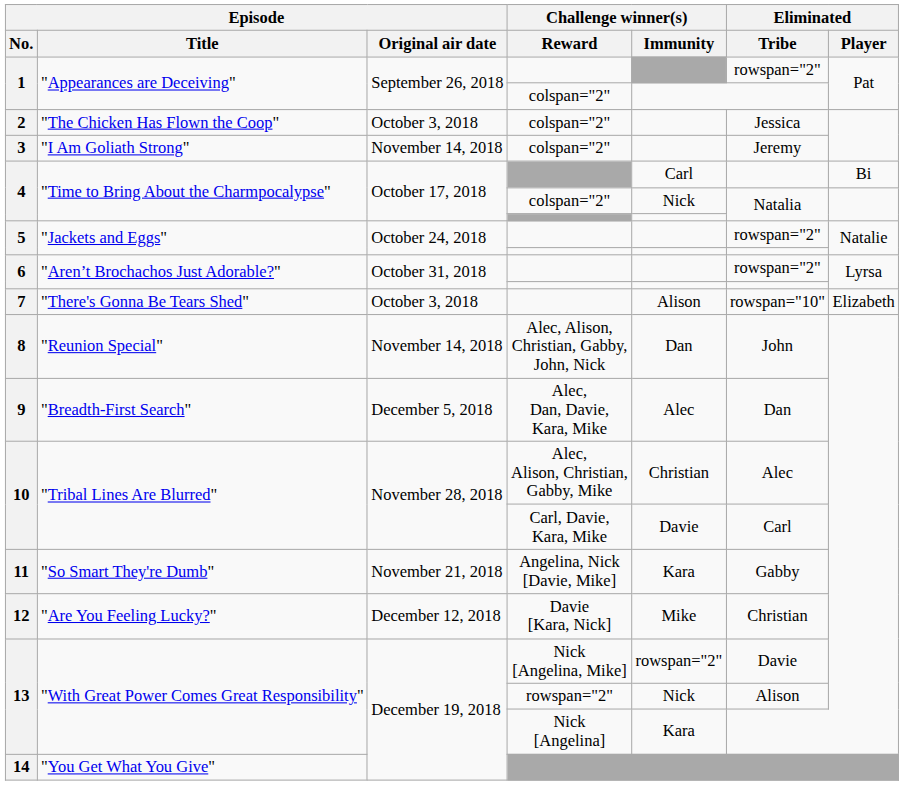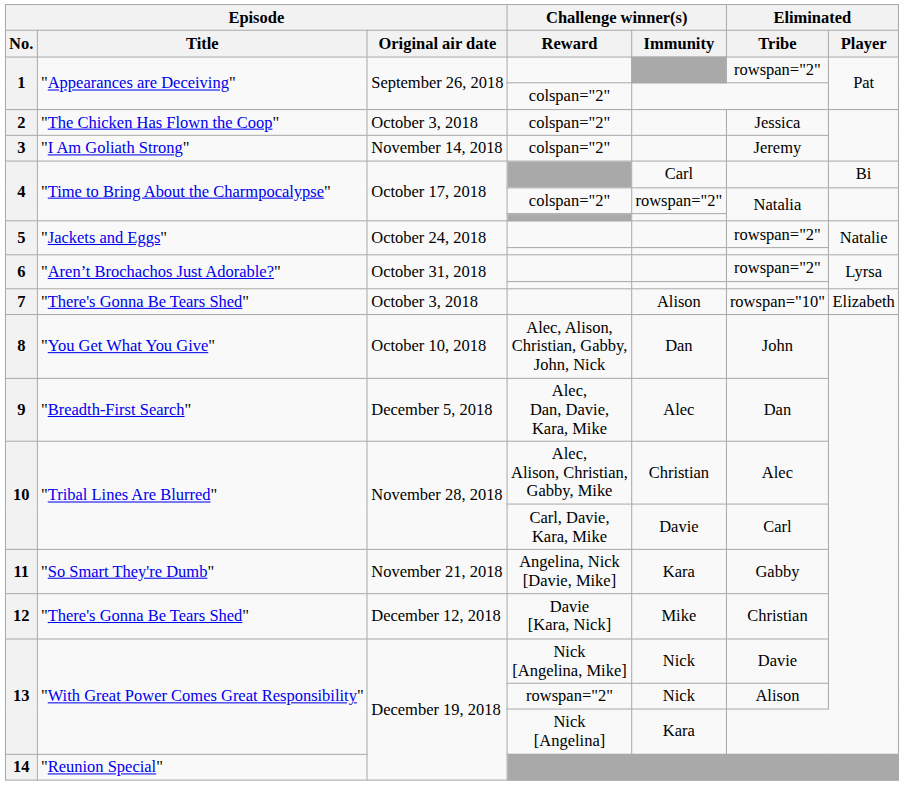(679, 200) Nick -> (679, 200) rowspan="2"
(102, 346) "Reunion Special" -> (128, 346) "You Get What You Give"
(437, 346) November 14, 2018 -> (429, 346) October 10, 2018
(129, 616) "Are You Feeling Lucky?" -> (145, 616) "There's Gonna Be Tears Shed"
(679, 660) rowspan="2" -> (679, 660) Nick
(128, 767) "You Get What You Give" -> (102, 767) "Reunion Special"
